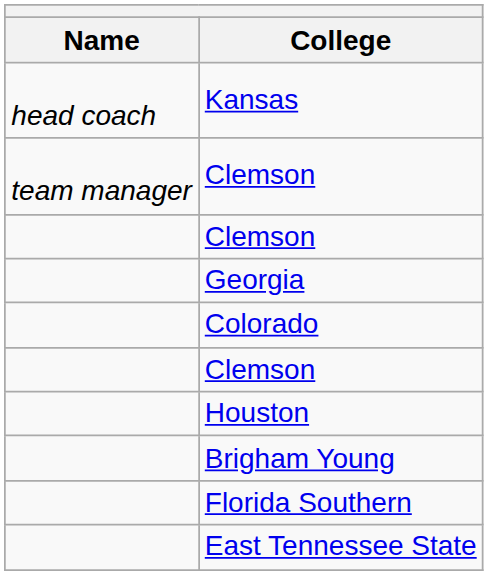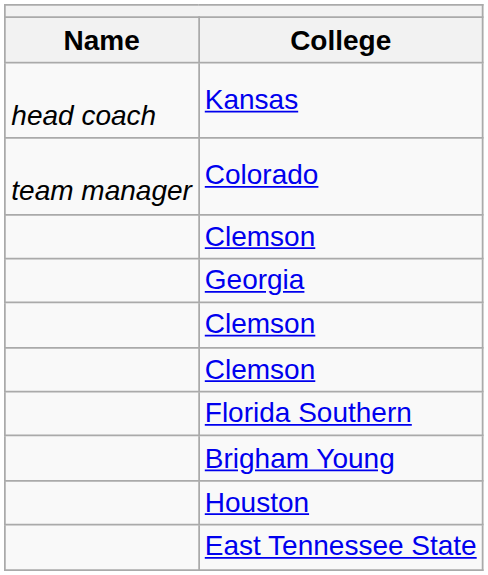(260, 175) Clemson -> (262, 175) Colorado
(262, 324) Colorado -> (260, 324) Clemson
(257, 413) Houston -> (308, 413) Florida Southern
(308, 502) Florida Southern -> (257, 502) Houston
